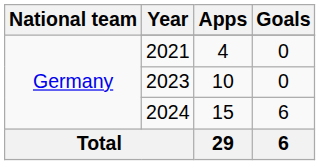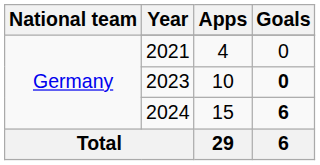(283, 81) normal -> (283, 81) bold
(283, 112) normal -> (283, 112) bold
